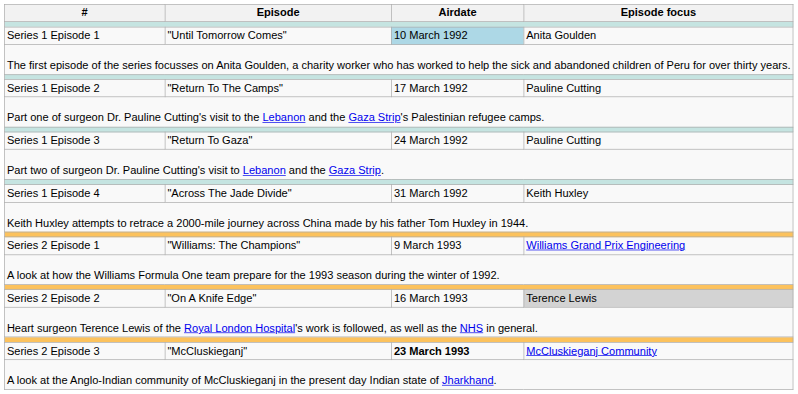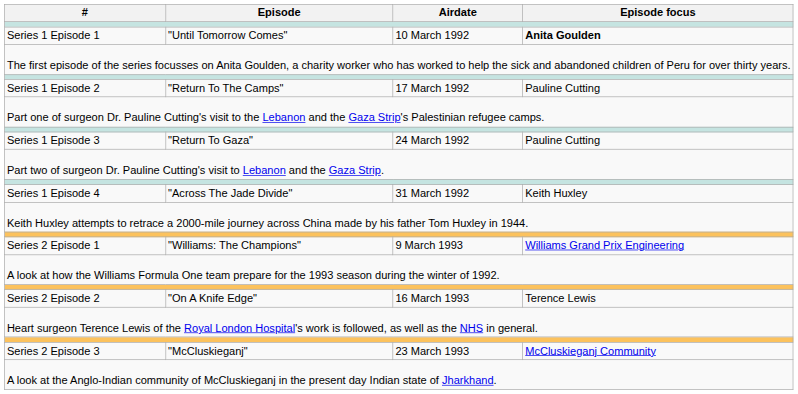(431, 35) lightblue background -> (432, 35) no background
(561, 35) normal -> (563, 35) bold
(562, 298) lightgrey background -> (561, 298) no background
(432, 351) bold -> (432, 351) normal
